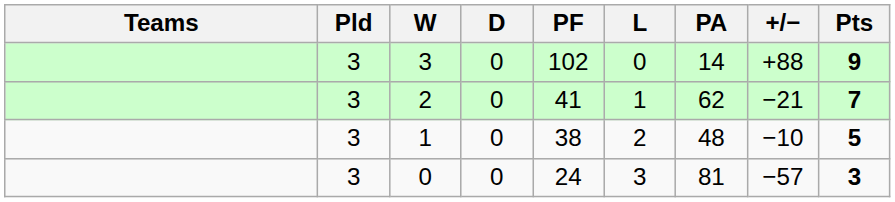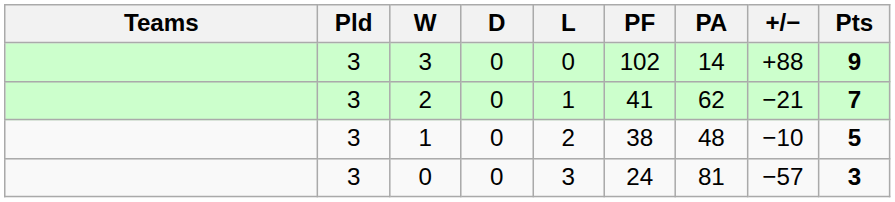columns swapped: (640, 23) <-> (568, 23)
